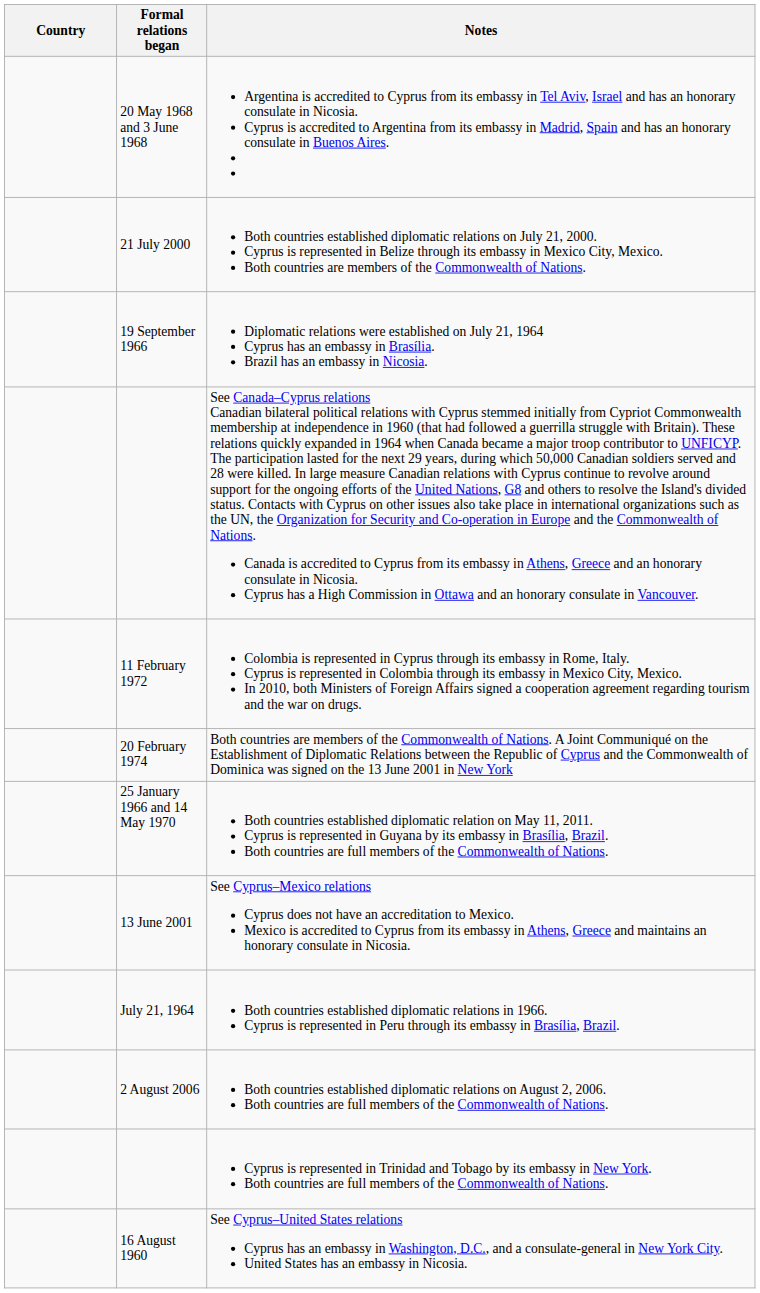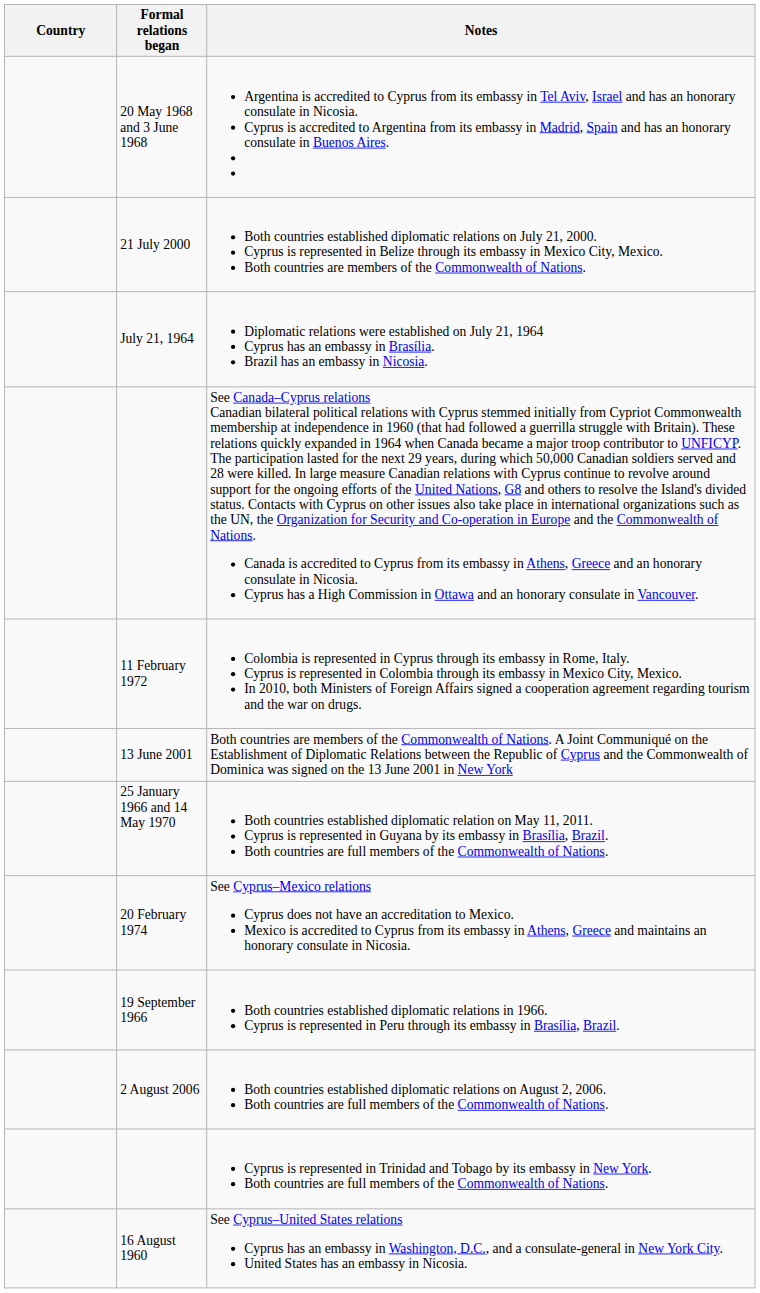(158, 339) 19 September 1966 -> (157, 339) July 21, 1964
(153, 754) 20 February 1974 -> (156, 754) 13 June 2001
(156, 923) 13 June 2001 -> (153, 923) 20 February 1974
(157, 1010) July 21, 1964 -> (158, 1010) 19 September 1966
